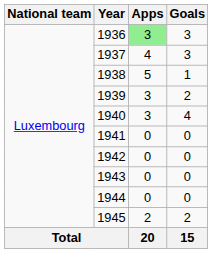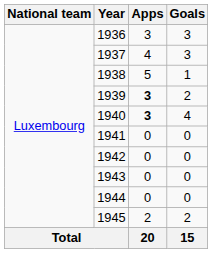(148, 34) lightgreen background -> (148, 34) no background
(148, 95) normal -> (148, 95) bold
(148, 116) normal -> (148, 116) bold
